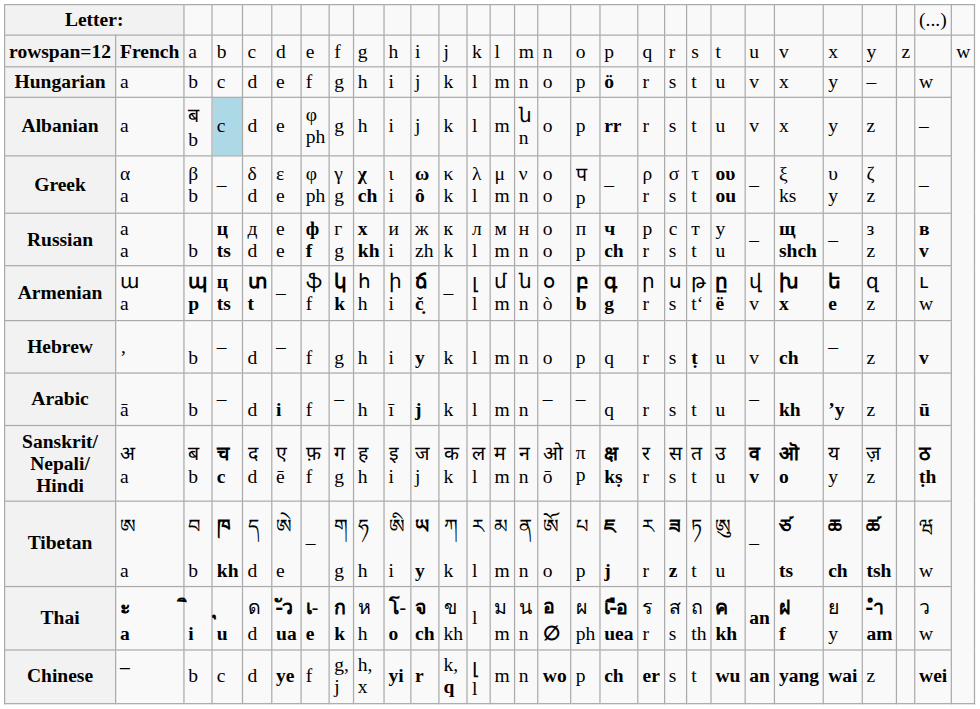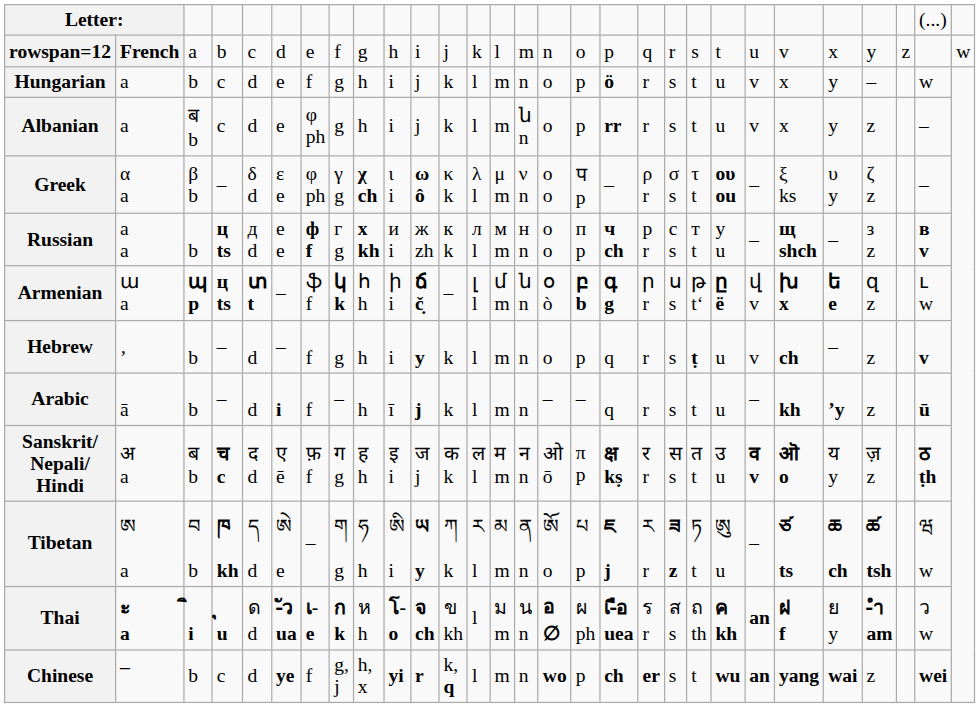(221, 126) lightblue background -> (221, 126) no background
(475, 676) լ l -> (475, 675) l
